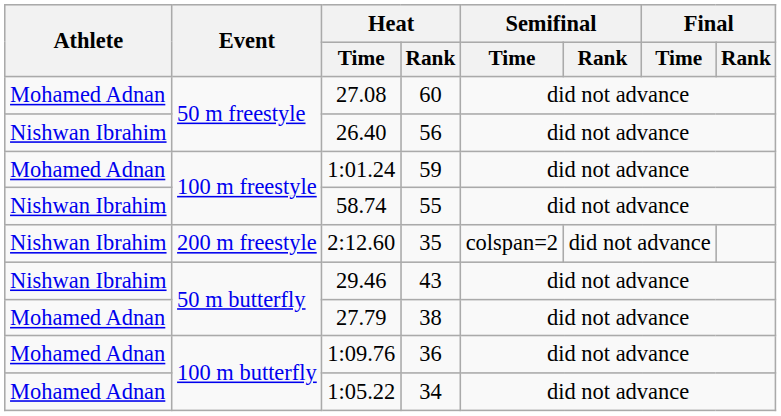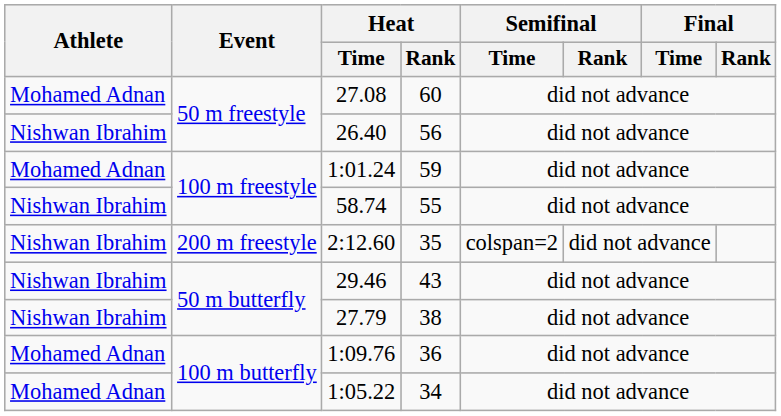(88, 317) Mohamed Adnan -> (88, 317) Nishwan Ibrahim
